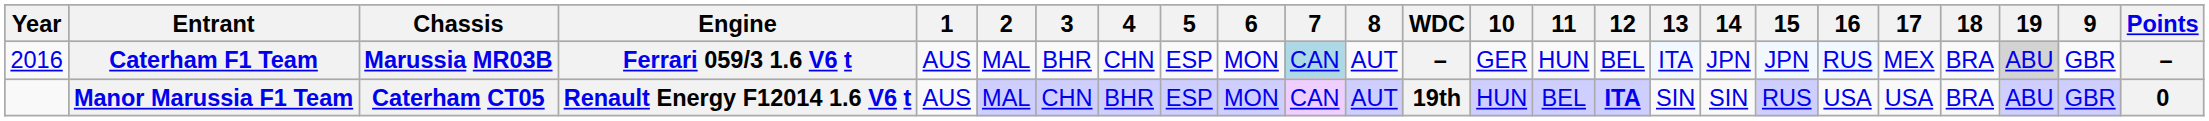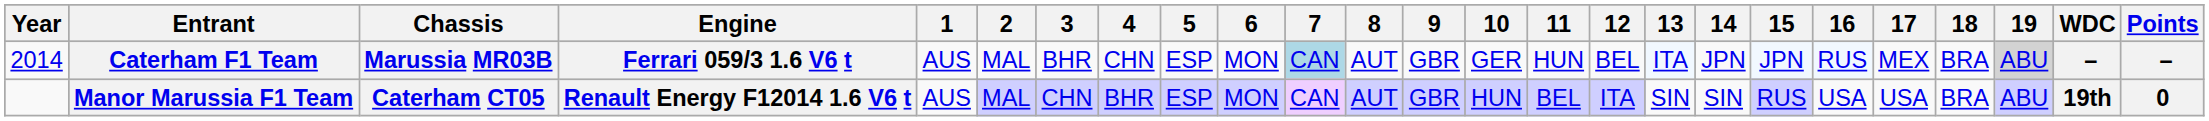columns swapped: (2090, 23) <-> (1437, 23)
(37, 60) 2016 -> (37, 60) 2014
(1623, 97) bold -> (1617, 97) normal
